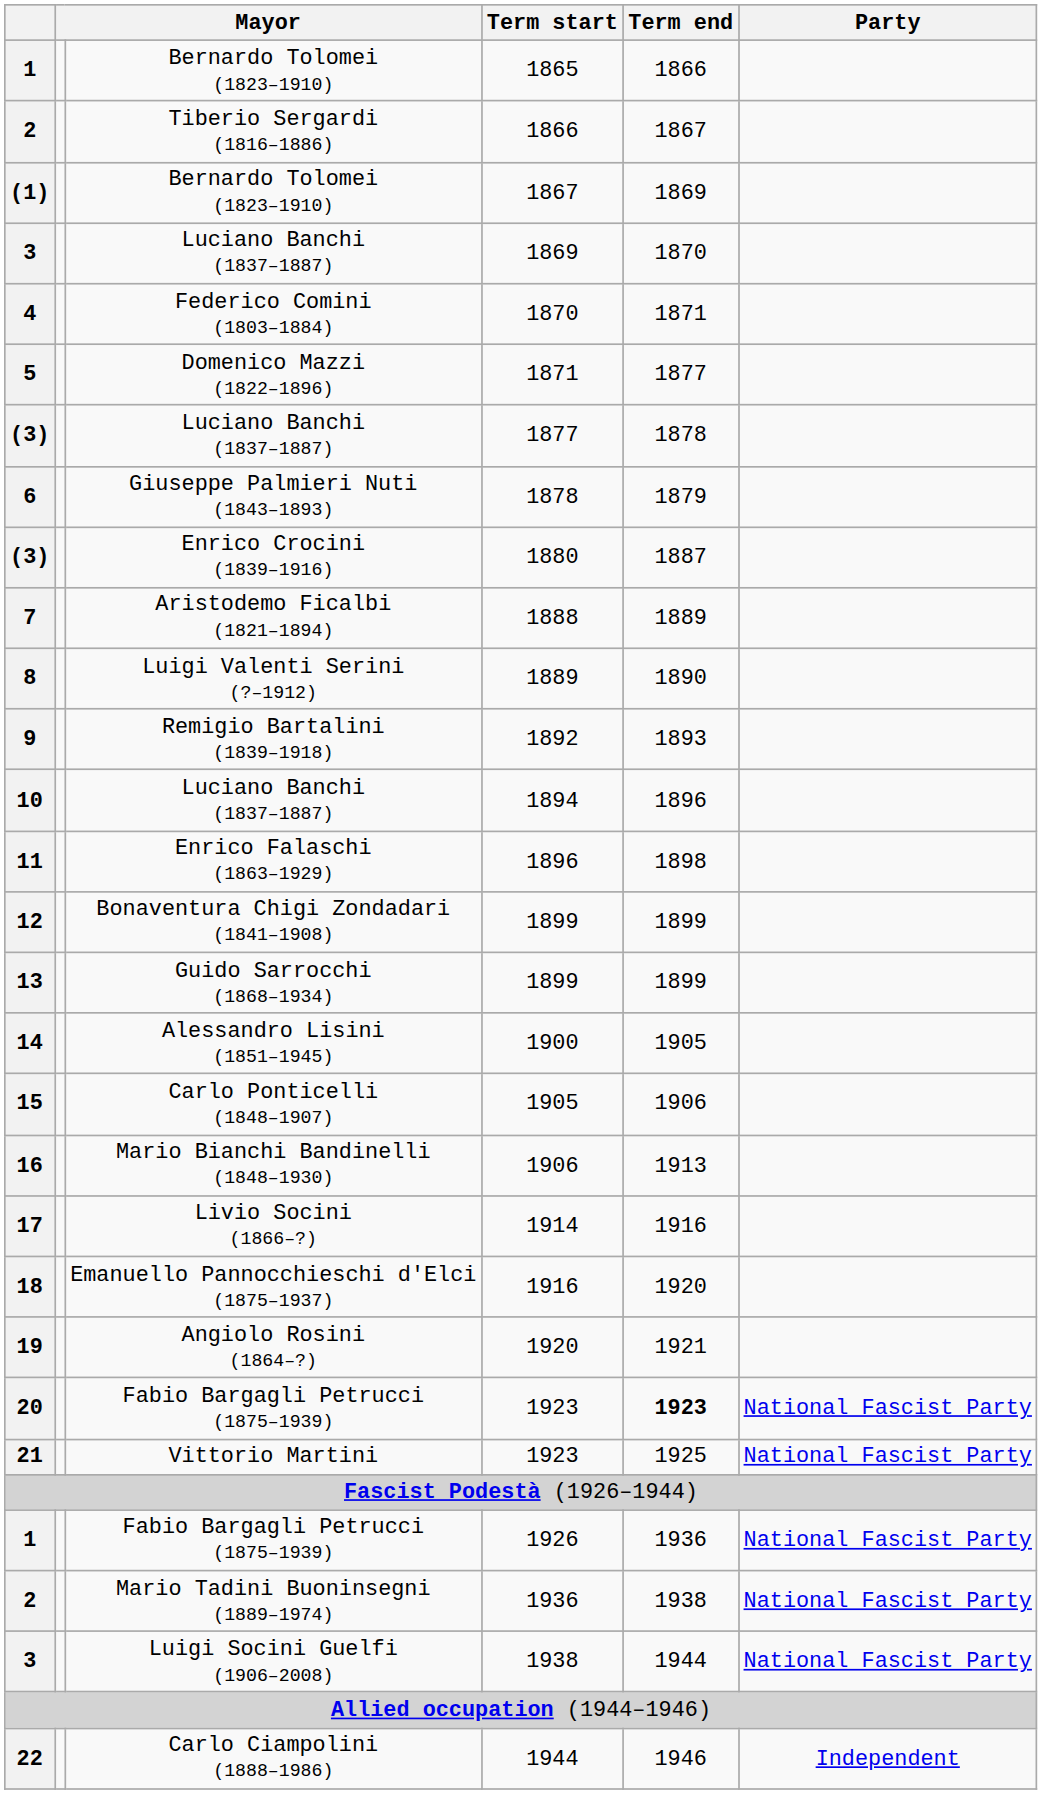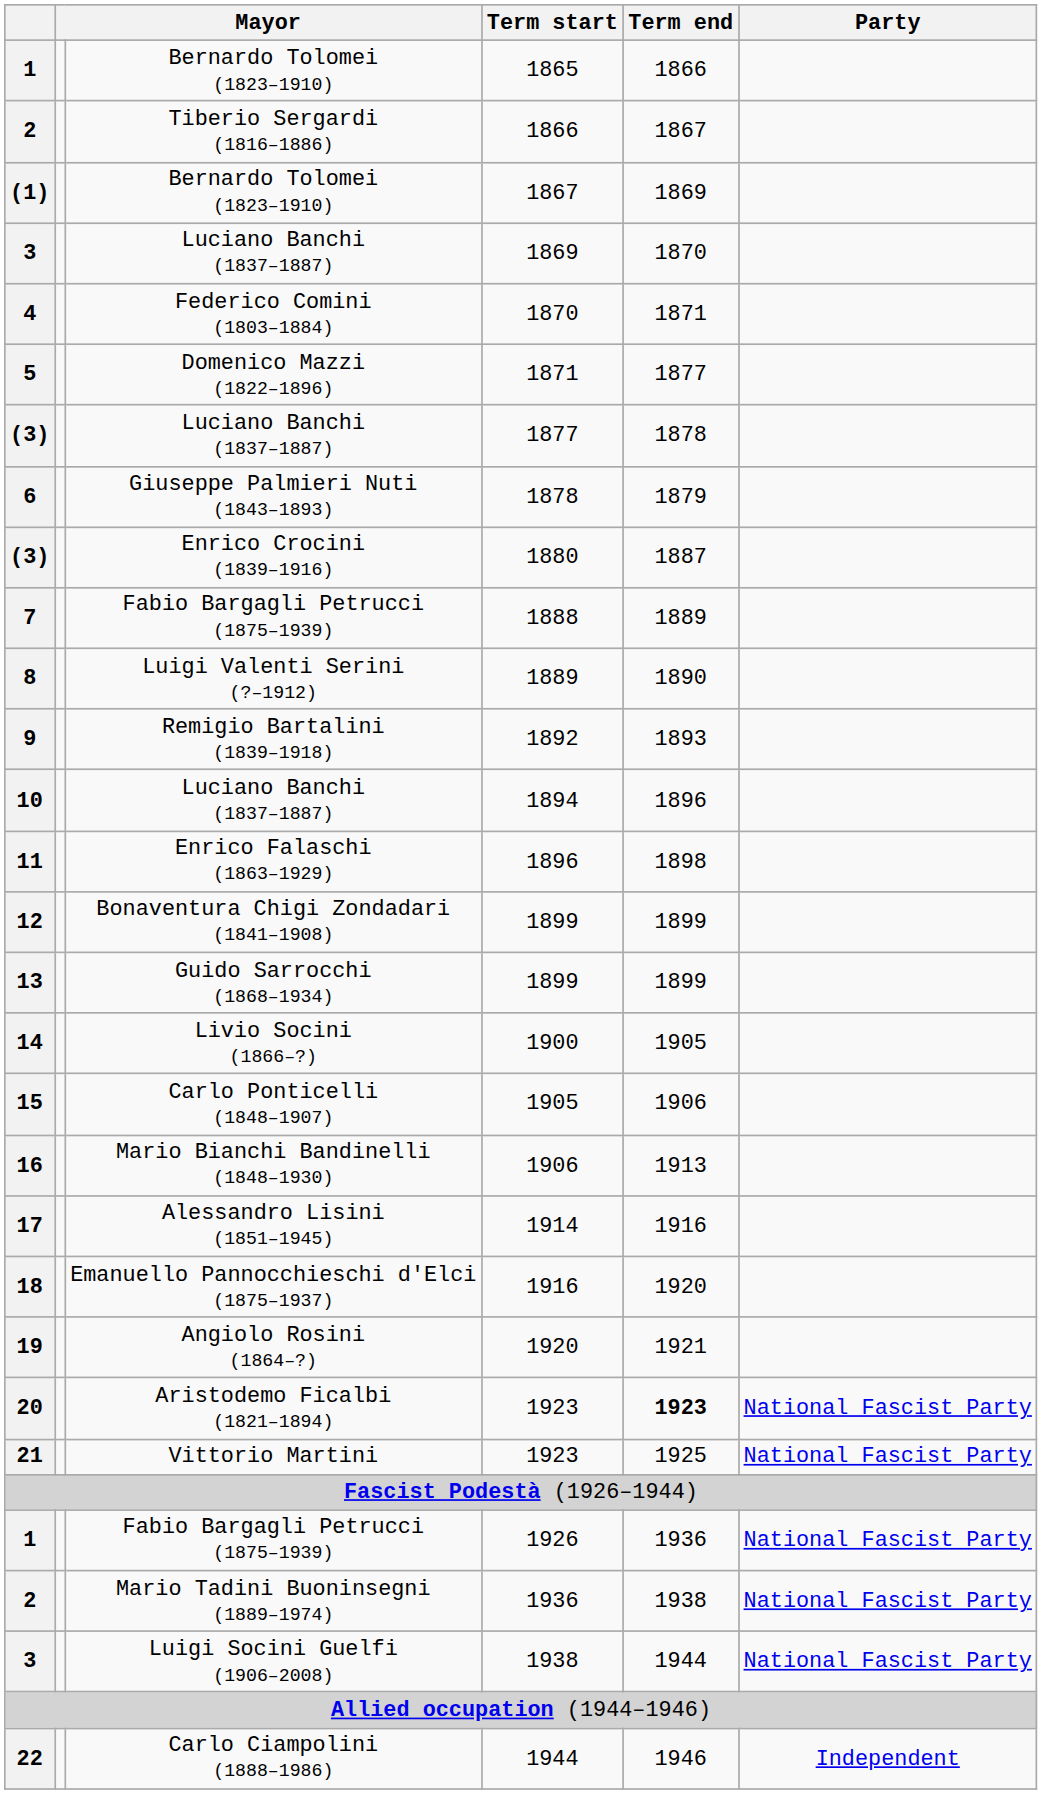(273, 617) Aristodemo Ficalbi (1821–1894) -> (273, 617) Fabio Bargagli Petrucci (1875–1939)
(273, 1043) Alessandro Lisini (1851–1945) -> (273, 1043) Livio Socini (1866–?)
(273, 1225) Livio Socini (1866–?) -> (273, 1225) Alessandro Lisini (1851–1945)
(273, 1407) Fabio Bargagli Petrucci (1875–1939) -> (273, 1407) Aristodemo Ficalbi (1821–1894)
